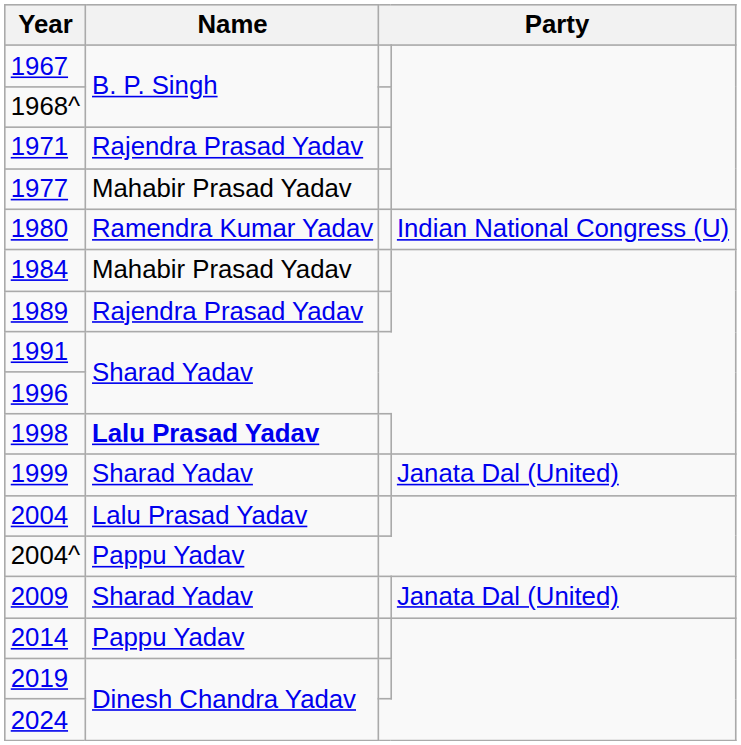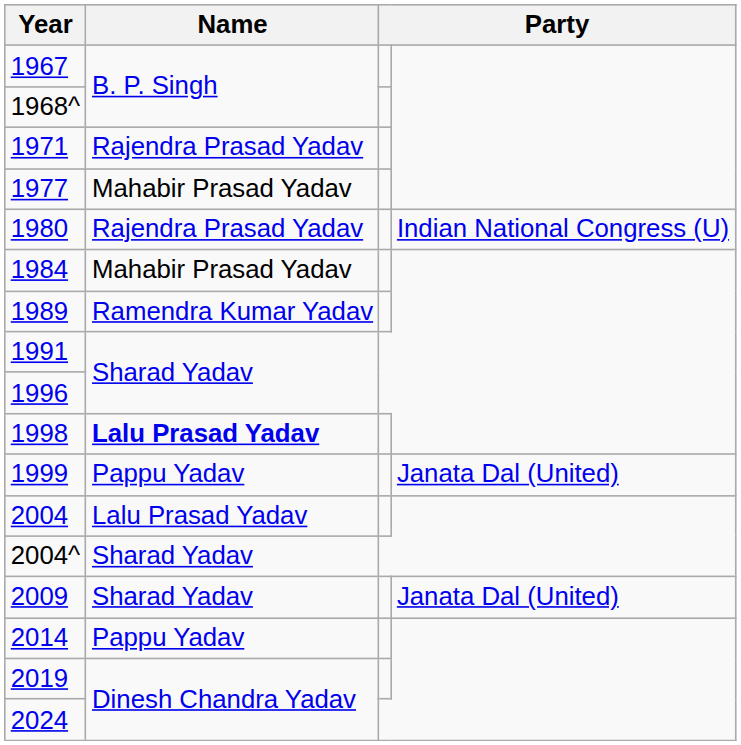(233, 229) Ramendra Kumar Yadav -> (228, 229) Rajendra Prasad Yadav
(228, 310) Rajendra Prasad Yadav -> (233, 310) Ramendra Kumar Yadav
(172, 474) Sharad Yadav -> (168, 474) Pappu Yadav
(168, 556) Pappu Yadav -> (172, 556) Sharad Yadav
